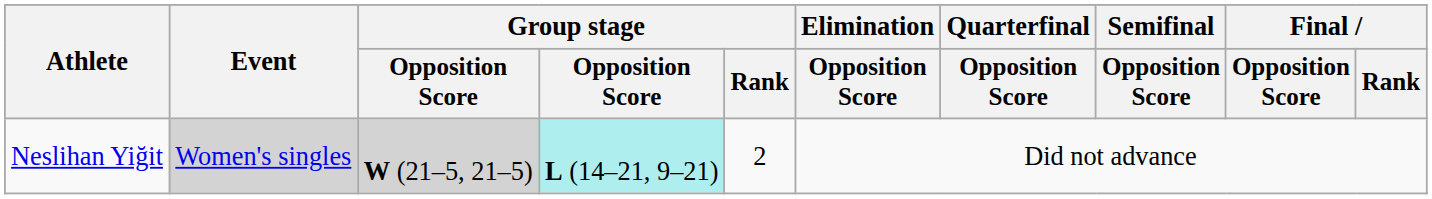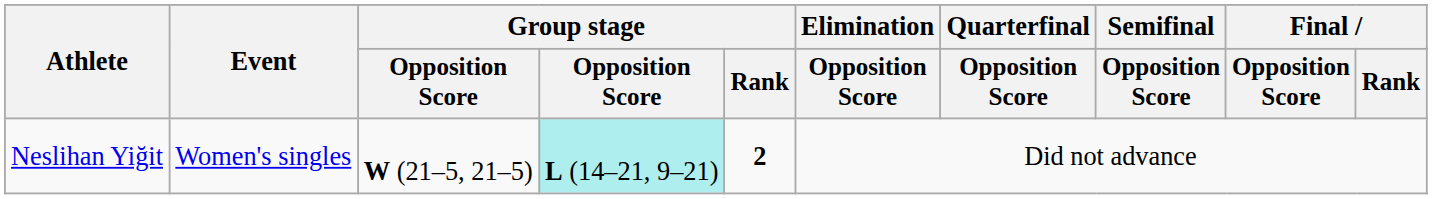(263, 156) lightgrey background -> (263, 156) no background
(448, 171) lightgrey background -> (448, 171) no background
(760, 156) normal -> (760, 156) bold
